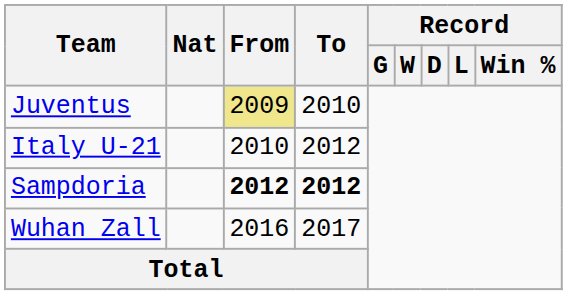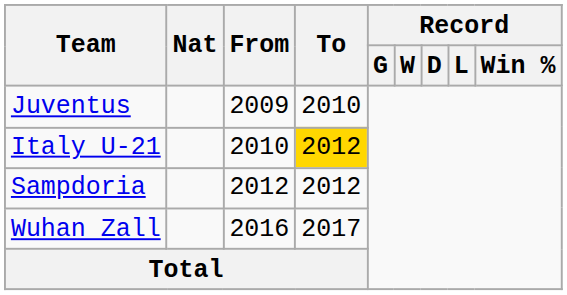(259, 107) khaki background -> (259, 107) no background
(331, 147) no background -> (331, 147) gold background
(259, 188) bold -> (259, 188) normal
(331, 188) bold -> (331, 188) normal
